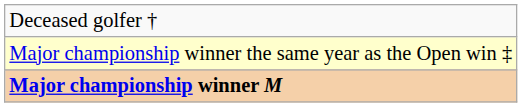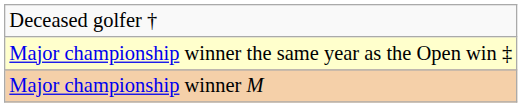(146, 85) bold -> (136, 85) normal
